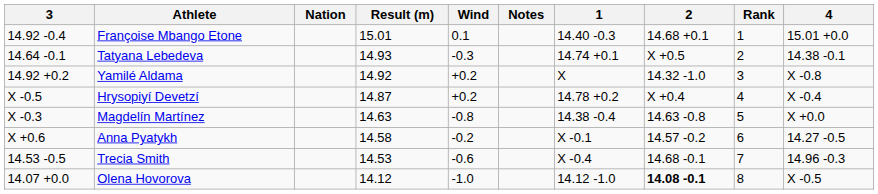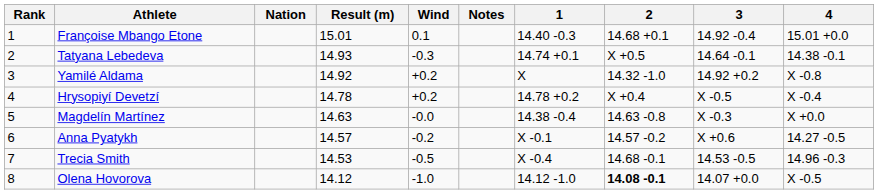columns swapped: (759, 14) <-> (49, 14)
(375, 96) 14.87 -> (336, 96) 14.78
(463, 117) -0.8 -> (423, 117) -0.0
(375, 138) 14.58 -> (336, 138) 14.57
(463, 158) -0.6 -> (423, 158) -0.5
